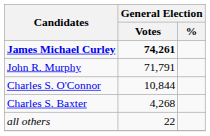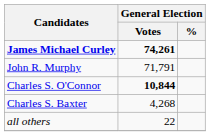(160, 85) normal -> (160, 85) bold
